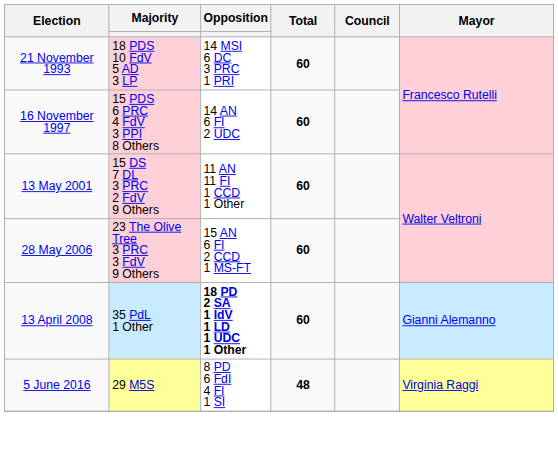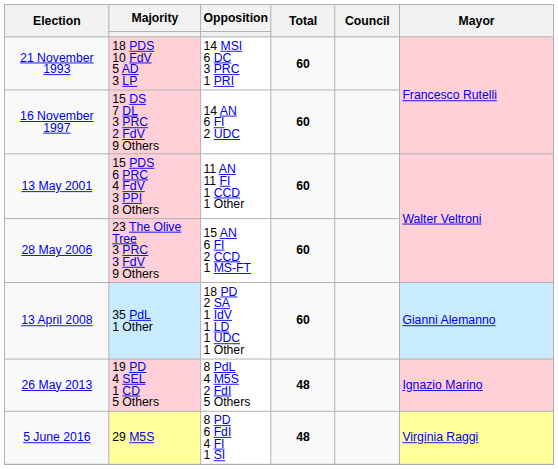(136, 122) 15 PDS 6 PRC 4 FdV 3 PPI 8 Others -> (136, 122) 15 DS 7 DL 3 PRC 2 FdV 9 Others
(136, 186) 15 DS 7 DL 3 PRC 2 FdV 9 Others -> (136, 186) 15 PDS 6 PRC 4 FdV 3 PPI 8 Others
(225, 320) bold -> (224, 320) normal
+ row: (57, 385)
